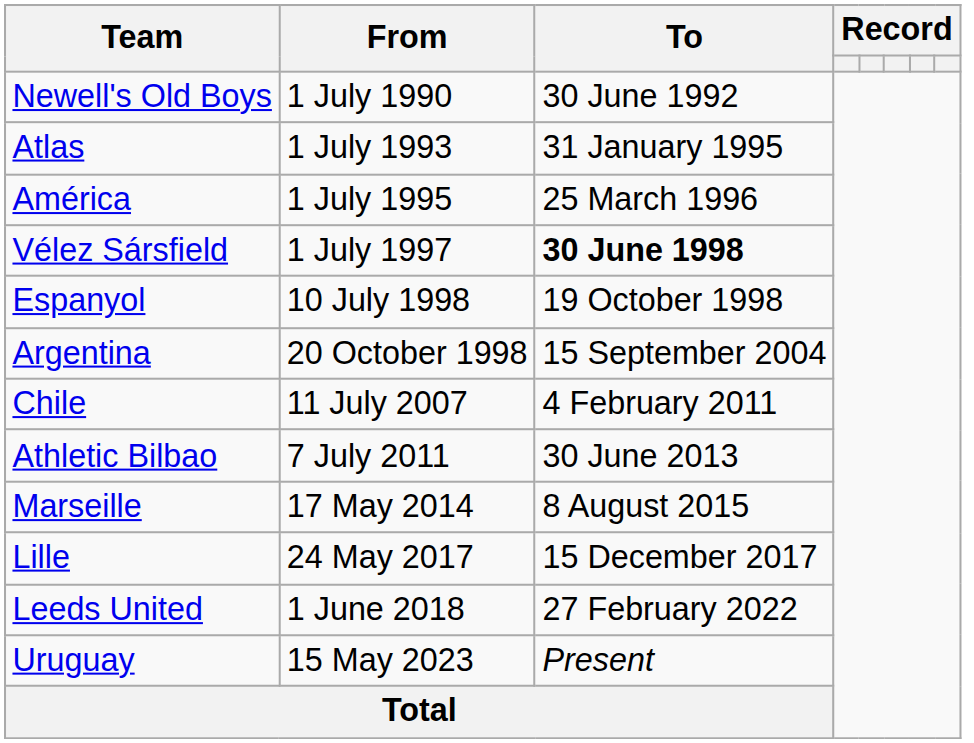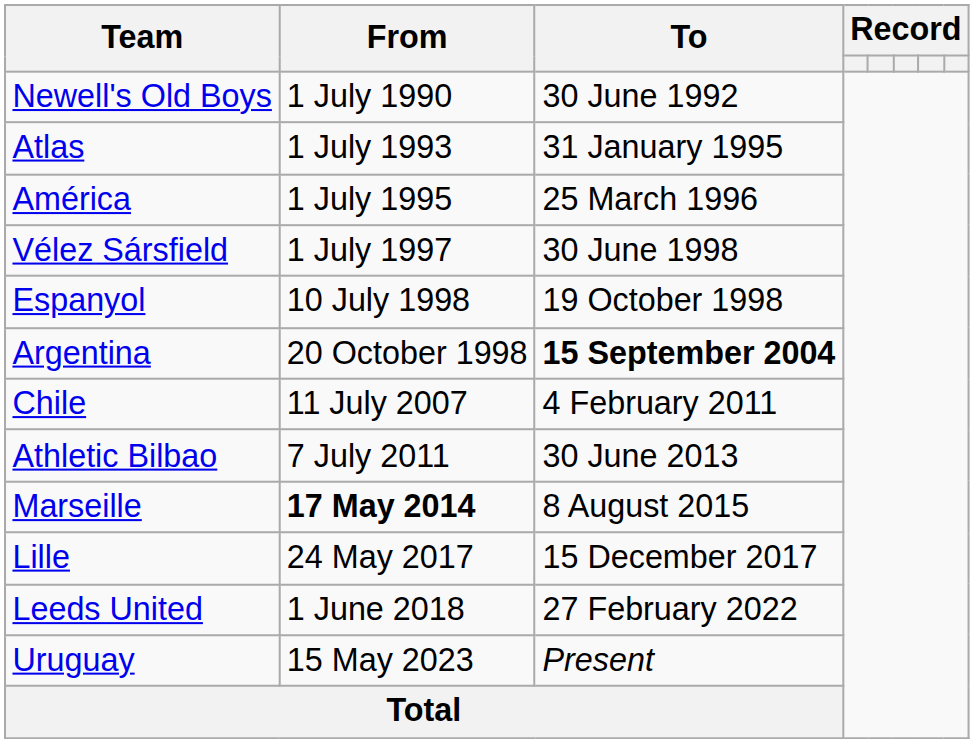(643, 250) bold -> (640, 250) normal
(684, 352) normal -> (689, 352) bold
(380, 506) normal -> (381, 506) bold
